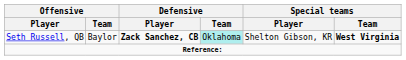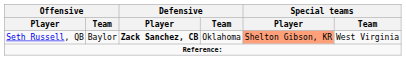(222, 37) paleturquoise background -> (222, 37) no background
(288, 37) no background -> (288, 37) lightsalmon background
(368, 37) bold -> (368, 37) normal
